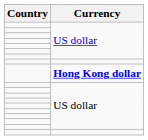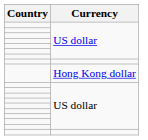(97, 73) bold -> (95, 73) normal
